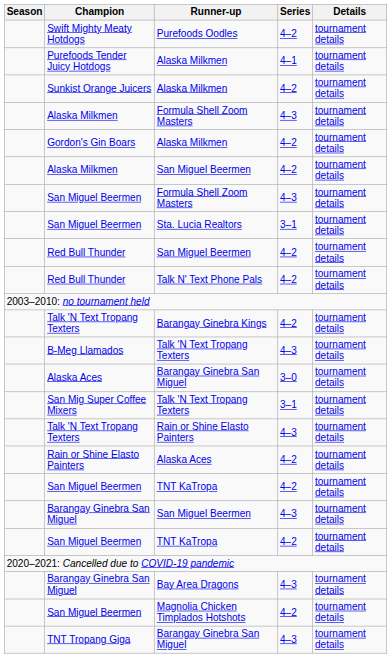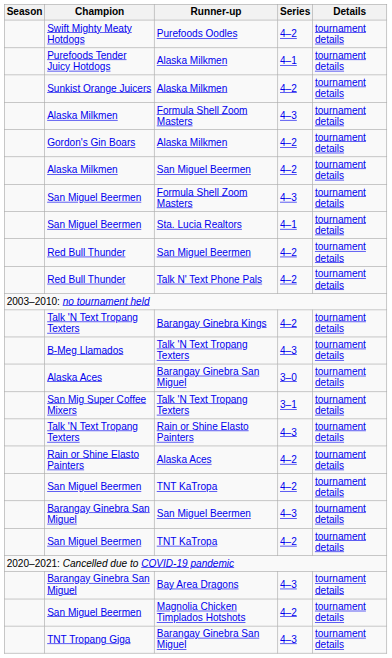(288, 225) 3–1 -> (288, 225) 4–1
